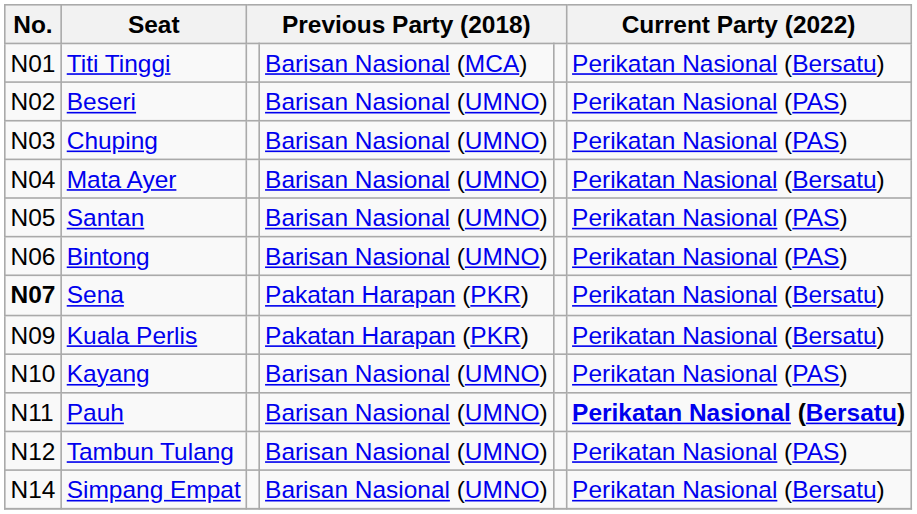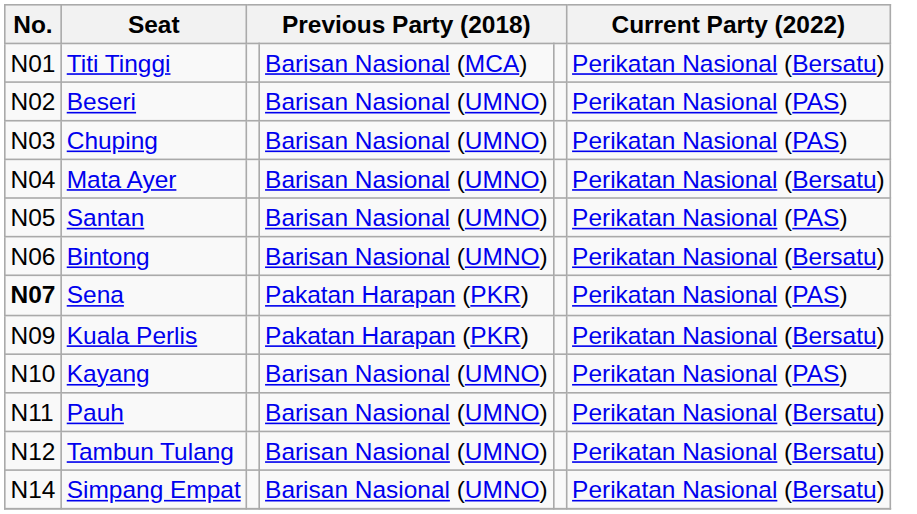(710, 257) Perikatan Nasional (PAS) -> (728, 257) Perikatan Nasional (Bersatu)
(728, 296) Perikatan Nasional (Bersatu) -> (710, 296) Perikatan Nasional (PAS)
(739, 412) bold -> (728, 412) normal
(710, 451) Perikatan Nasional (PAS) -> (728, 451) Perikatan Nasional (Bersatu)
